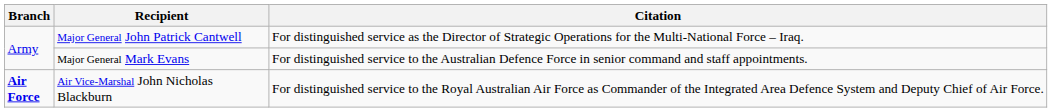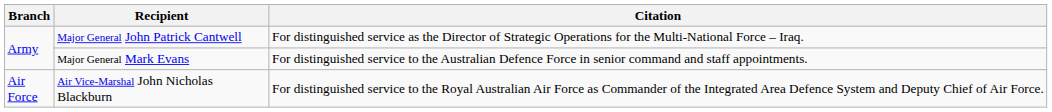(24, 88) bold -> (23, 88) normal
